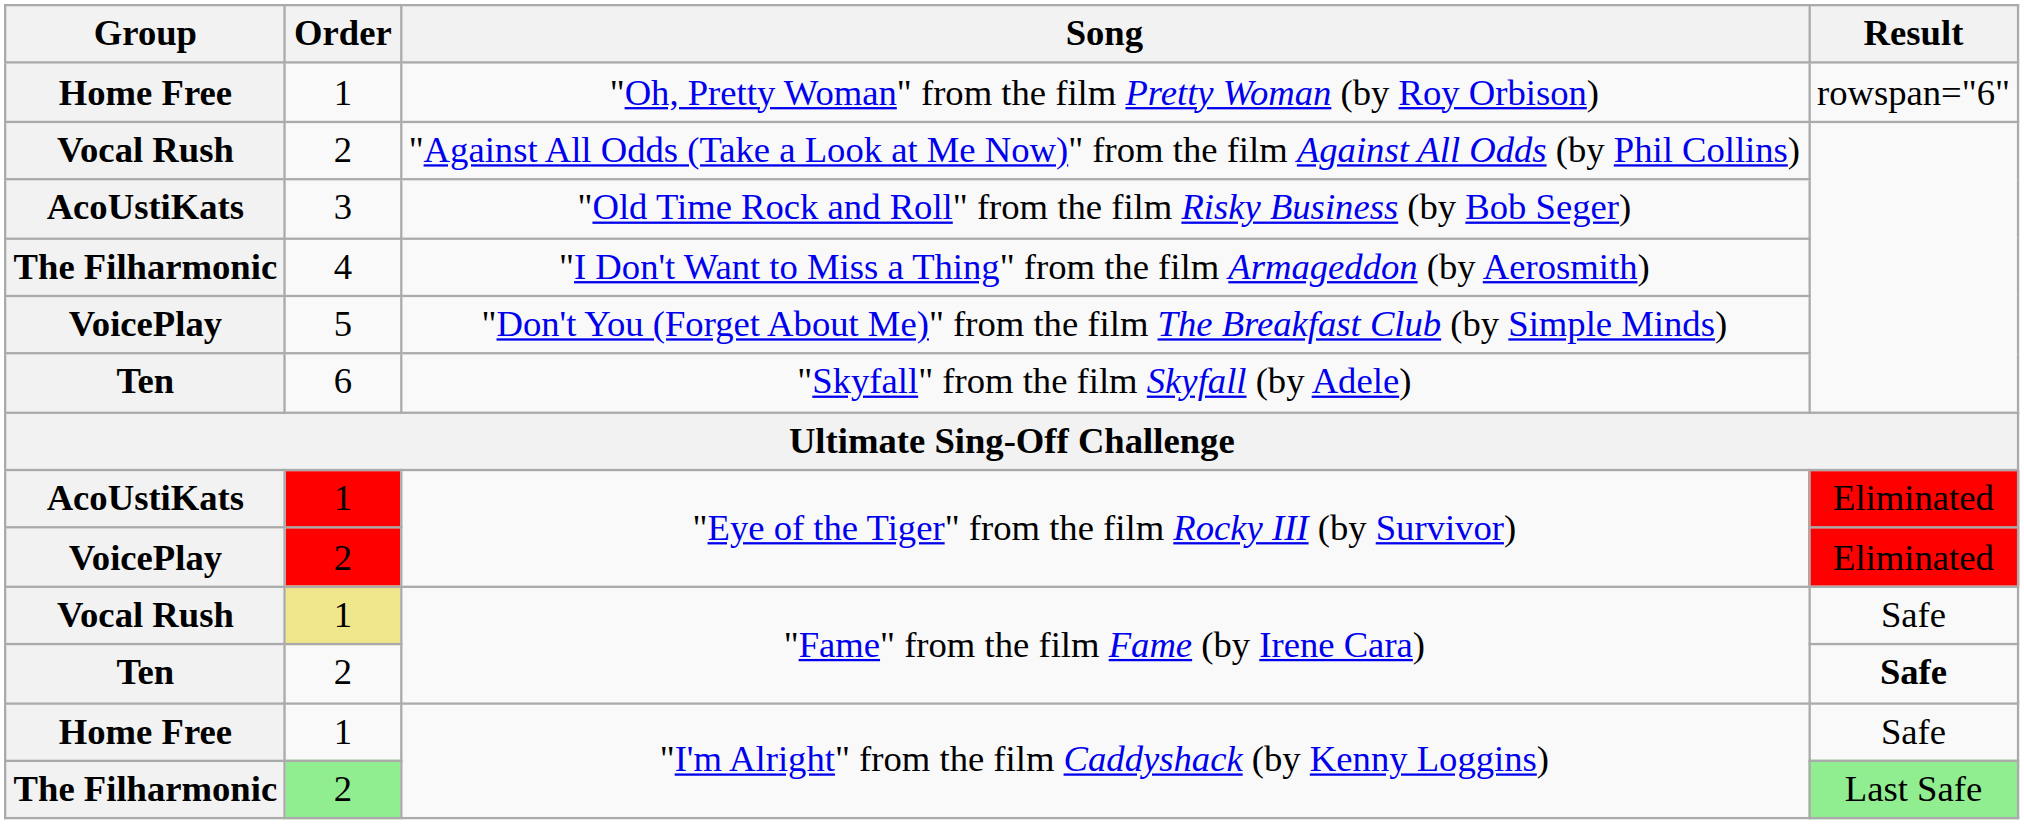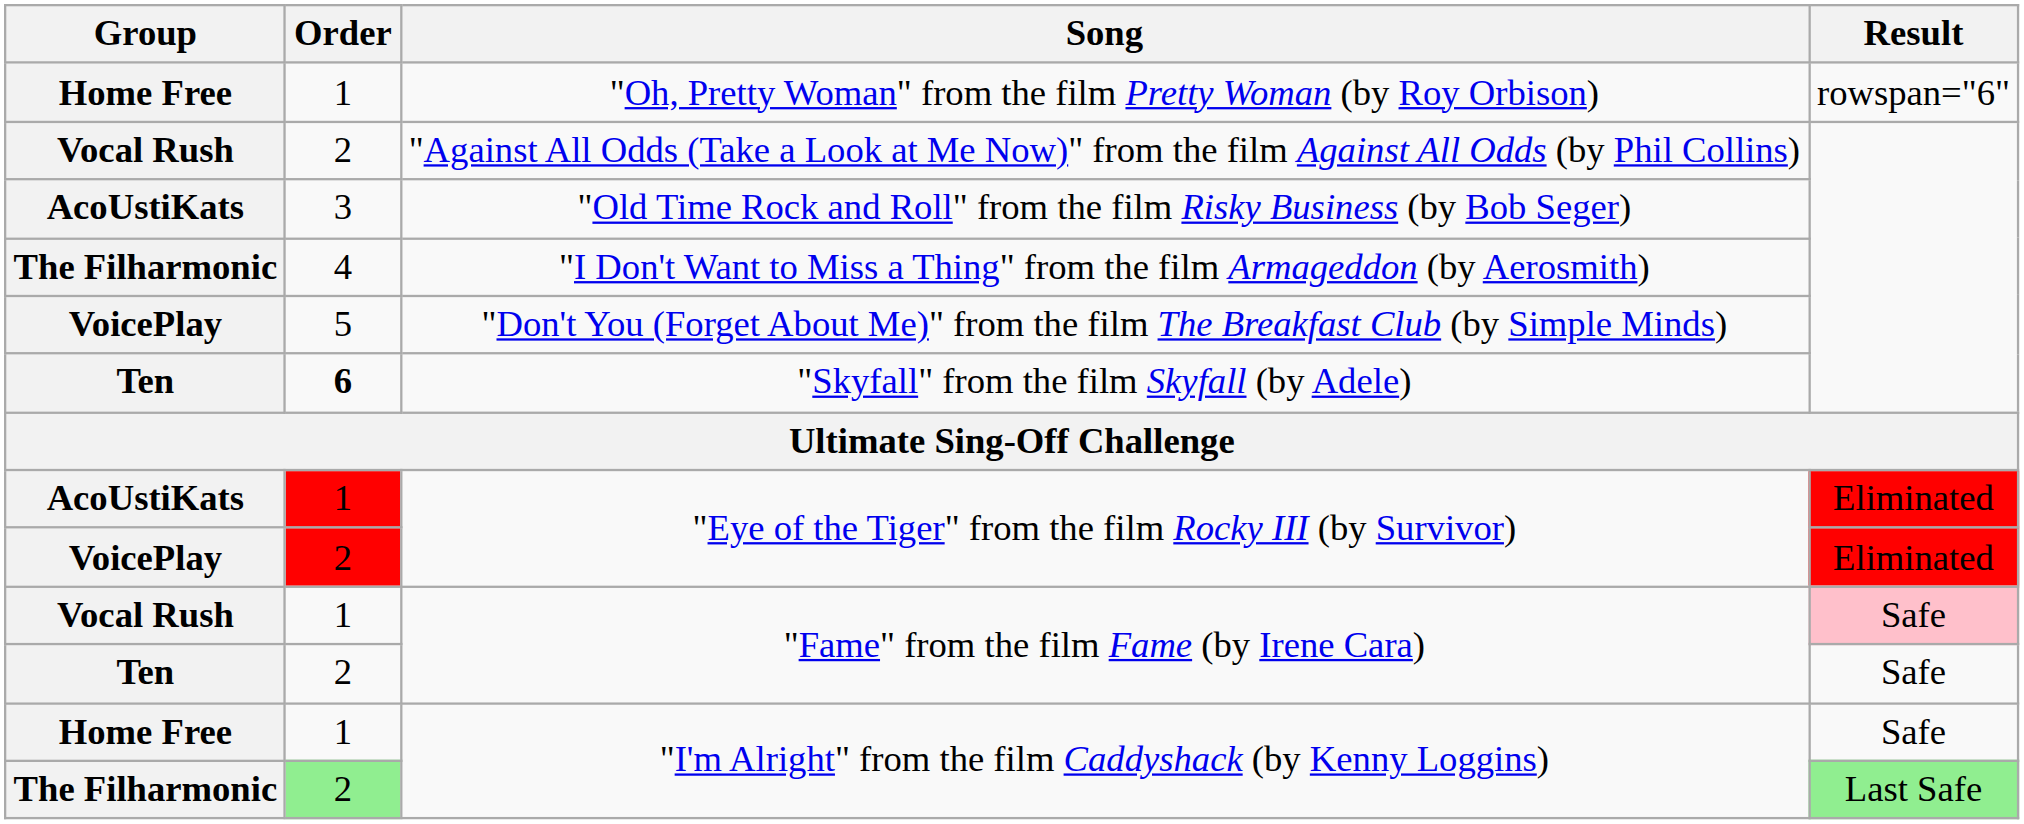(343, 382) normal -> (343, 382) bold
(343, 614) khaki background -> (343, 614) no background
(1913, 614) no background -> (1913, 614) pink background
(1913, 672) bold -> (1913, 672) normal
